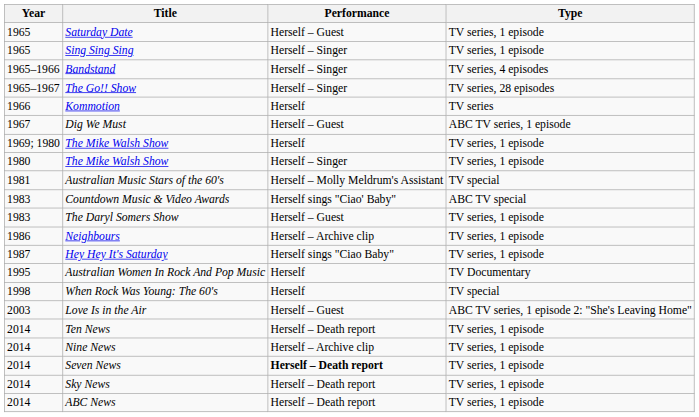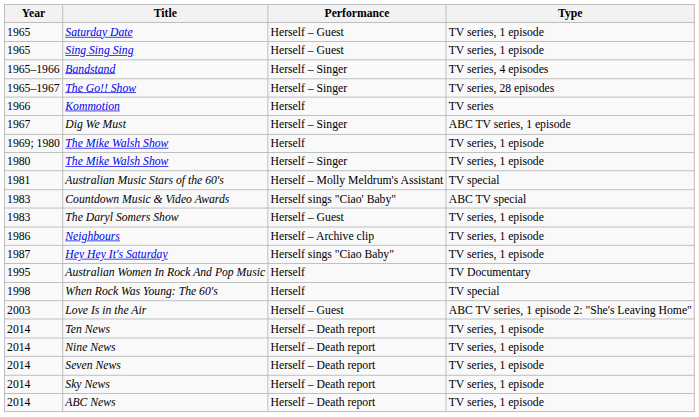(309, 50) Herself – Singer -> (307, 50) Herself – Guest
(307, 124) Herself – Guest -> (309, 124) Herself – Singer
(322, 347) Herself – Archive clip -> (323, 347) Herself – Death report
(327, 365) bold -> (323, 365) normal
